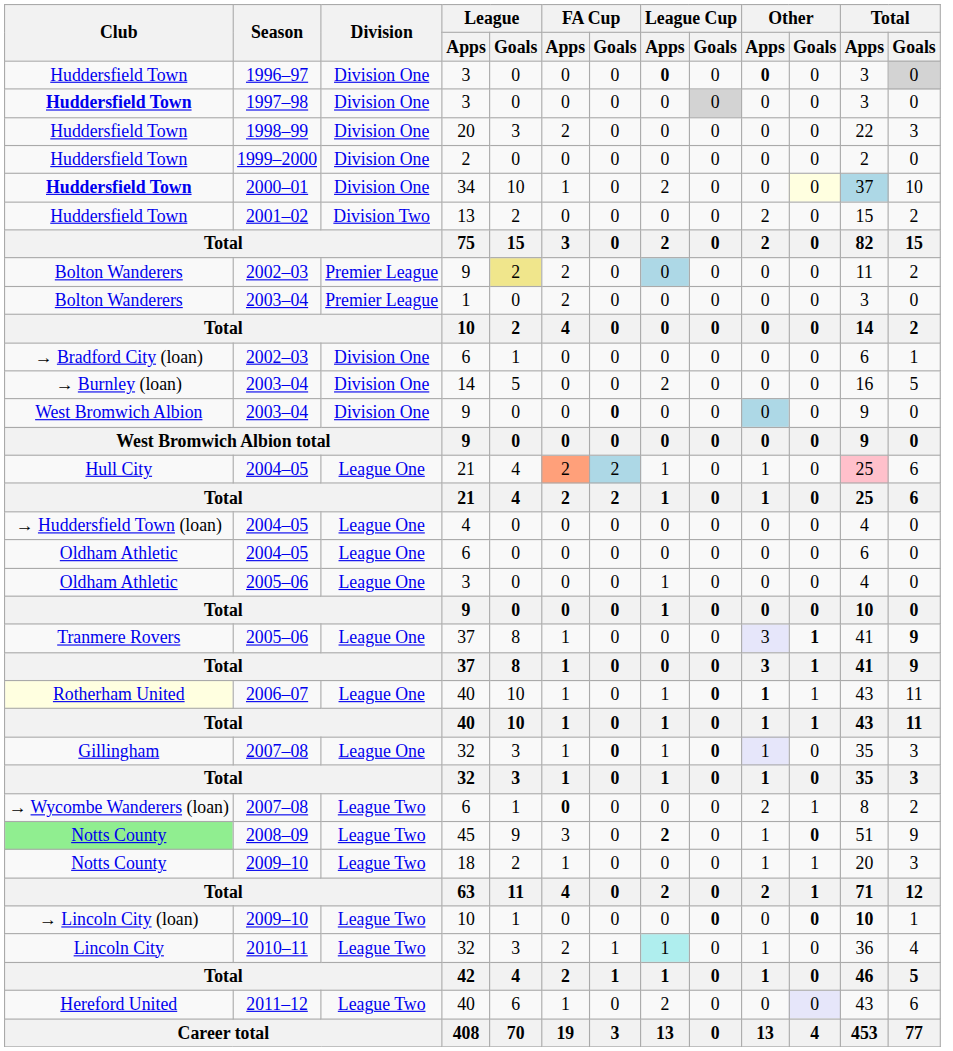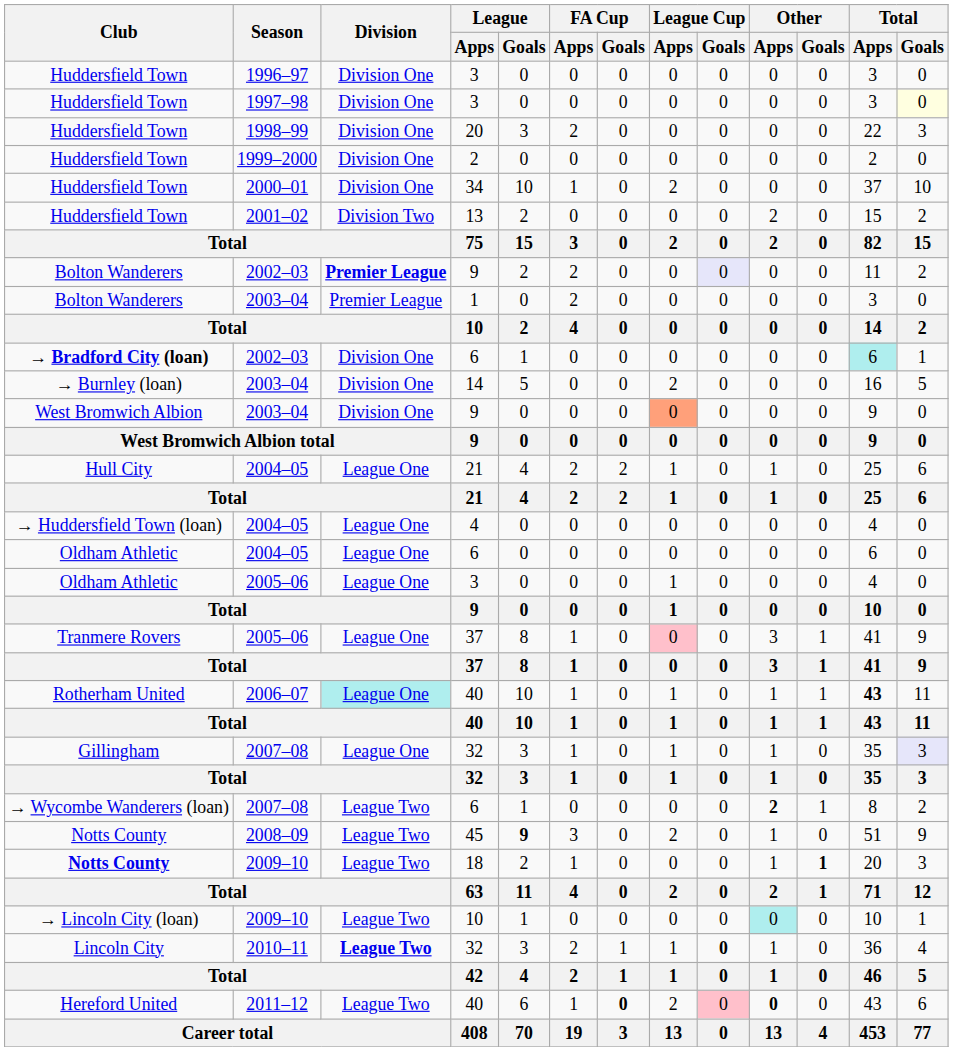(665, 74) bold -> (673, 74) normal
(765, 74) bold -> (773, 74) normal
(914, 74) lightgrey background -> (922, 74) no background
(119, 103) bold -> (119, 103) normal
(715, 103) lightgrey background -> (723, 103) no background
(914, 103) no background -> (922, 103) lightyellow background
(119, 187) bold -> (119, 187) normal
(815, 187) lightyellow background -> (823, 187) no background
(864, 187) lightblue background -> (873, 187) no background
(382, 272) normal -> (386, 272) bold
(516, 272) khaki background -> (524, 272) no background
(665, 272) lightblue background -> (673, 272) no background
(715, 272) no background -> (723, 272) lavender background
(119, 356) normal -> (119, 356) bold
(864, 356) no background -> (873, 356) paleturquoise background
(615, 412) bold -> (623, 412) normal
(665, 412) no background -> (673, 412) lightsalmon background
(765, 412) lightblue background -> (773, 412) no background
(565, 469) lightsalmon background -> (574, 469) no background
(615, 469) lightblue background -> (623, 469) no background
(864, 469) pink background -> (873, 469) no background
(665, 638) no background -> (673, 638) pink background
(765, 638) lavender background -> (773, 638) no background
(815, 638) bold -> (823, 638) normal
(914, 638) bold -> (922, 638) normal
(119, 694) lightyellow background -> (119, 694) no background
(382, 694) no background -> (386, 694) paleturquoise background
(715, 694) bold -> (723, 694) normal
(765, 694) bold -> (773, 694) normal
(864, 694) normal -> (873, 694) bold
(615, 750) bold -> (623, 750) normal
(715, 750) bold -> (723, 750) normal
(765, 750) lavender background -> (773, 750) no background
(914, 750) no background -> (922, 750) lavender background
(565, 807) bold -> (574, 807) normal
(765, 807) normal -> (773, 807) bold
(119, 835) lightgreen background -> (119, 835) no background
(516, 835) normal -> (524, 835) bold
(665, 835) bold -> (673, 835) normal
(815, 835) bold -> (823, 835) normal
(119, 863) normal -> (119, 863) bold
(815, 863) normal -> (823, 863) bold
(715, 919) bold -> (723, 919) normal
(765, 919) no background -> (773, 919) paleturquoise background
(815, 919) bold -> (823, 919) normal
(864, 919) bold -> (873, 919) normal
(382, 948) normal -> (386, 948) bold
(665, 948) paleturquoise background -> (673, 948) no background
(715, 948) normal -> (723, 948) bold
(615, 1004) normal -> (623, 1004) bold
(715, 1004) no background -> (723, 1004) pink background
(765, 1004) normal -> (773, 1004) bold
(815, 1004) lavender background -> (823, 1004) no background
